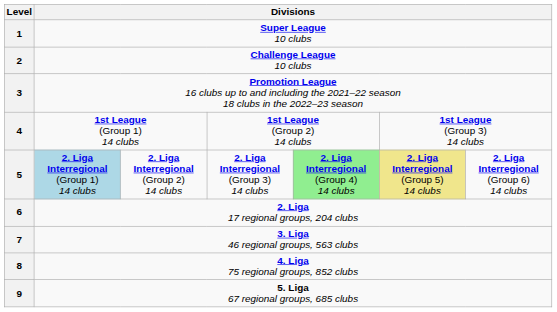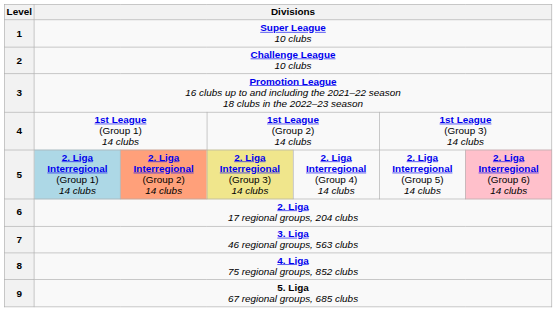(164, 174) no background -> (164, 174) lightsalmon background
(250, 174) no background -> (250, 174) khaki background
(336, 174) lightgreen background -> (336, 174) no background
(422, 174) khaki background -> (422, 174) no background
(509, 174) no background -> (509, 174) pink background
